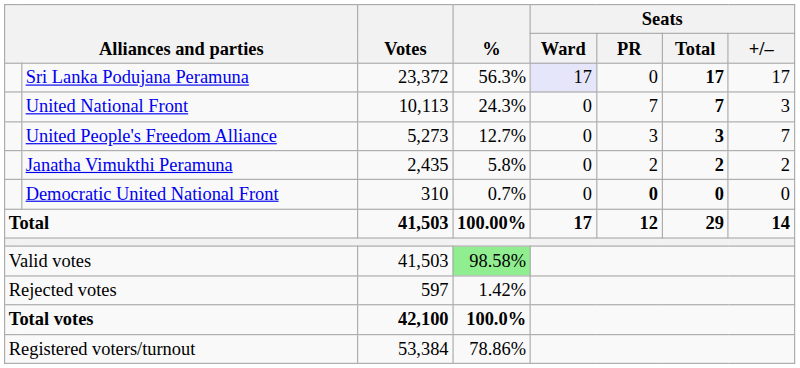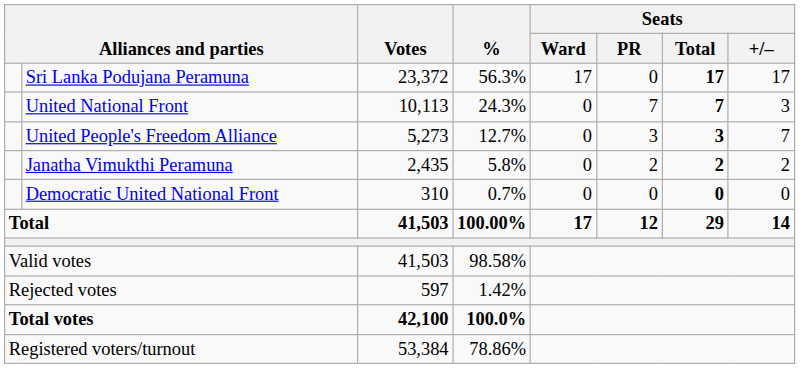(583, 77) lavender background -> (583, 77) no background
(653, 194) bold -> (653, 194) normal
(498, 261) lightgreen background -> (498, 261) no background
